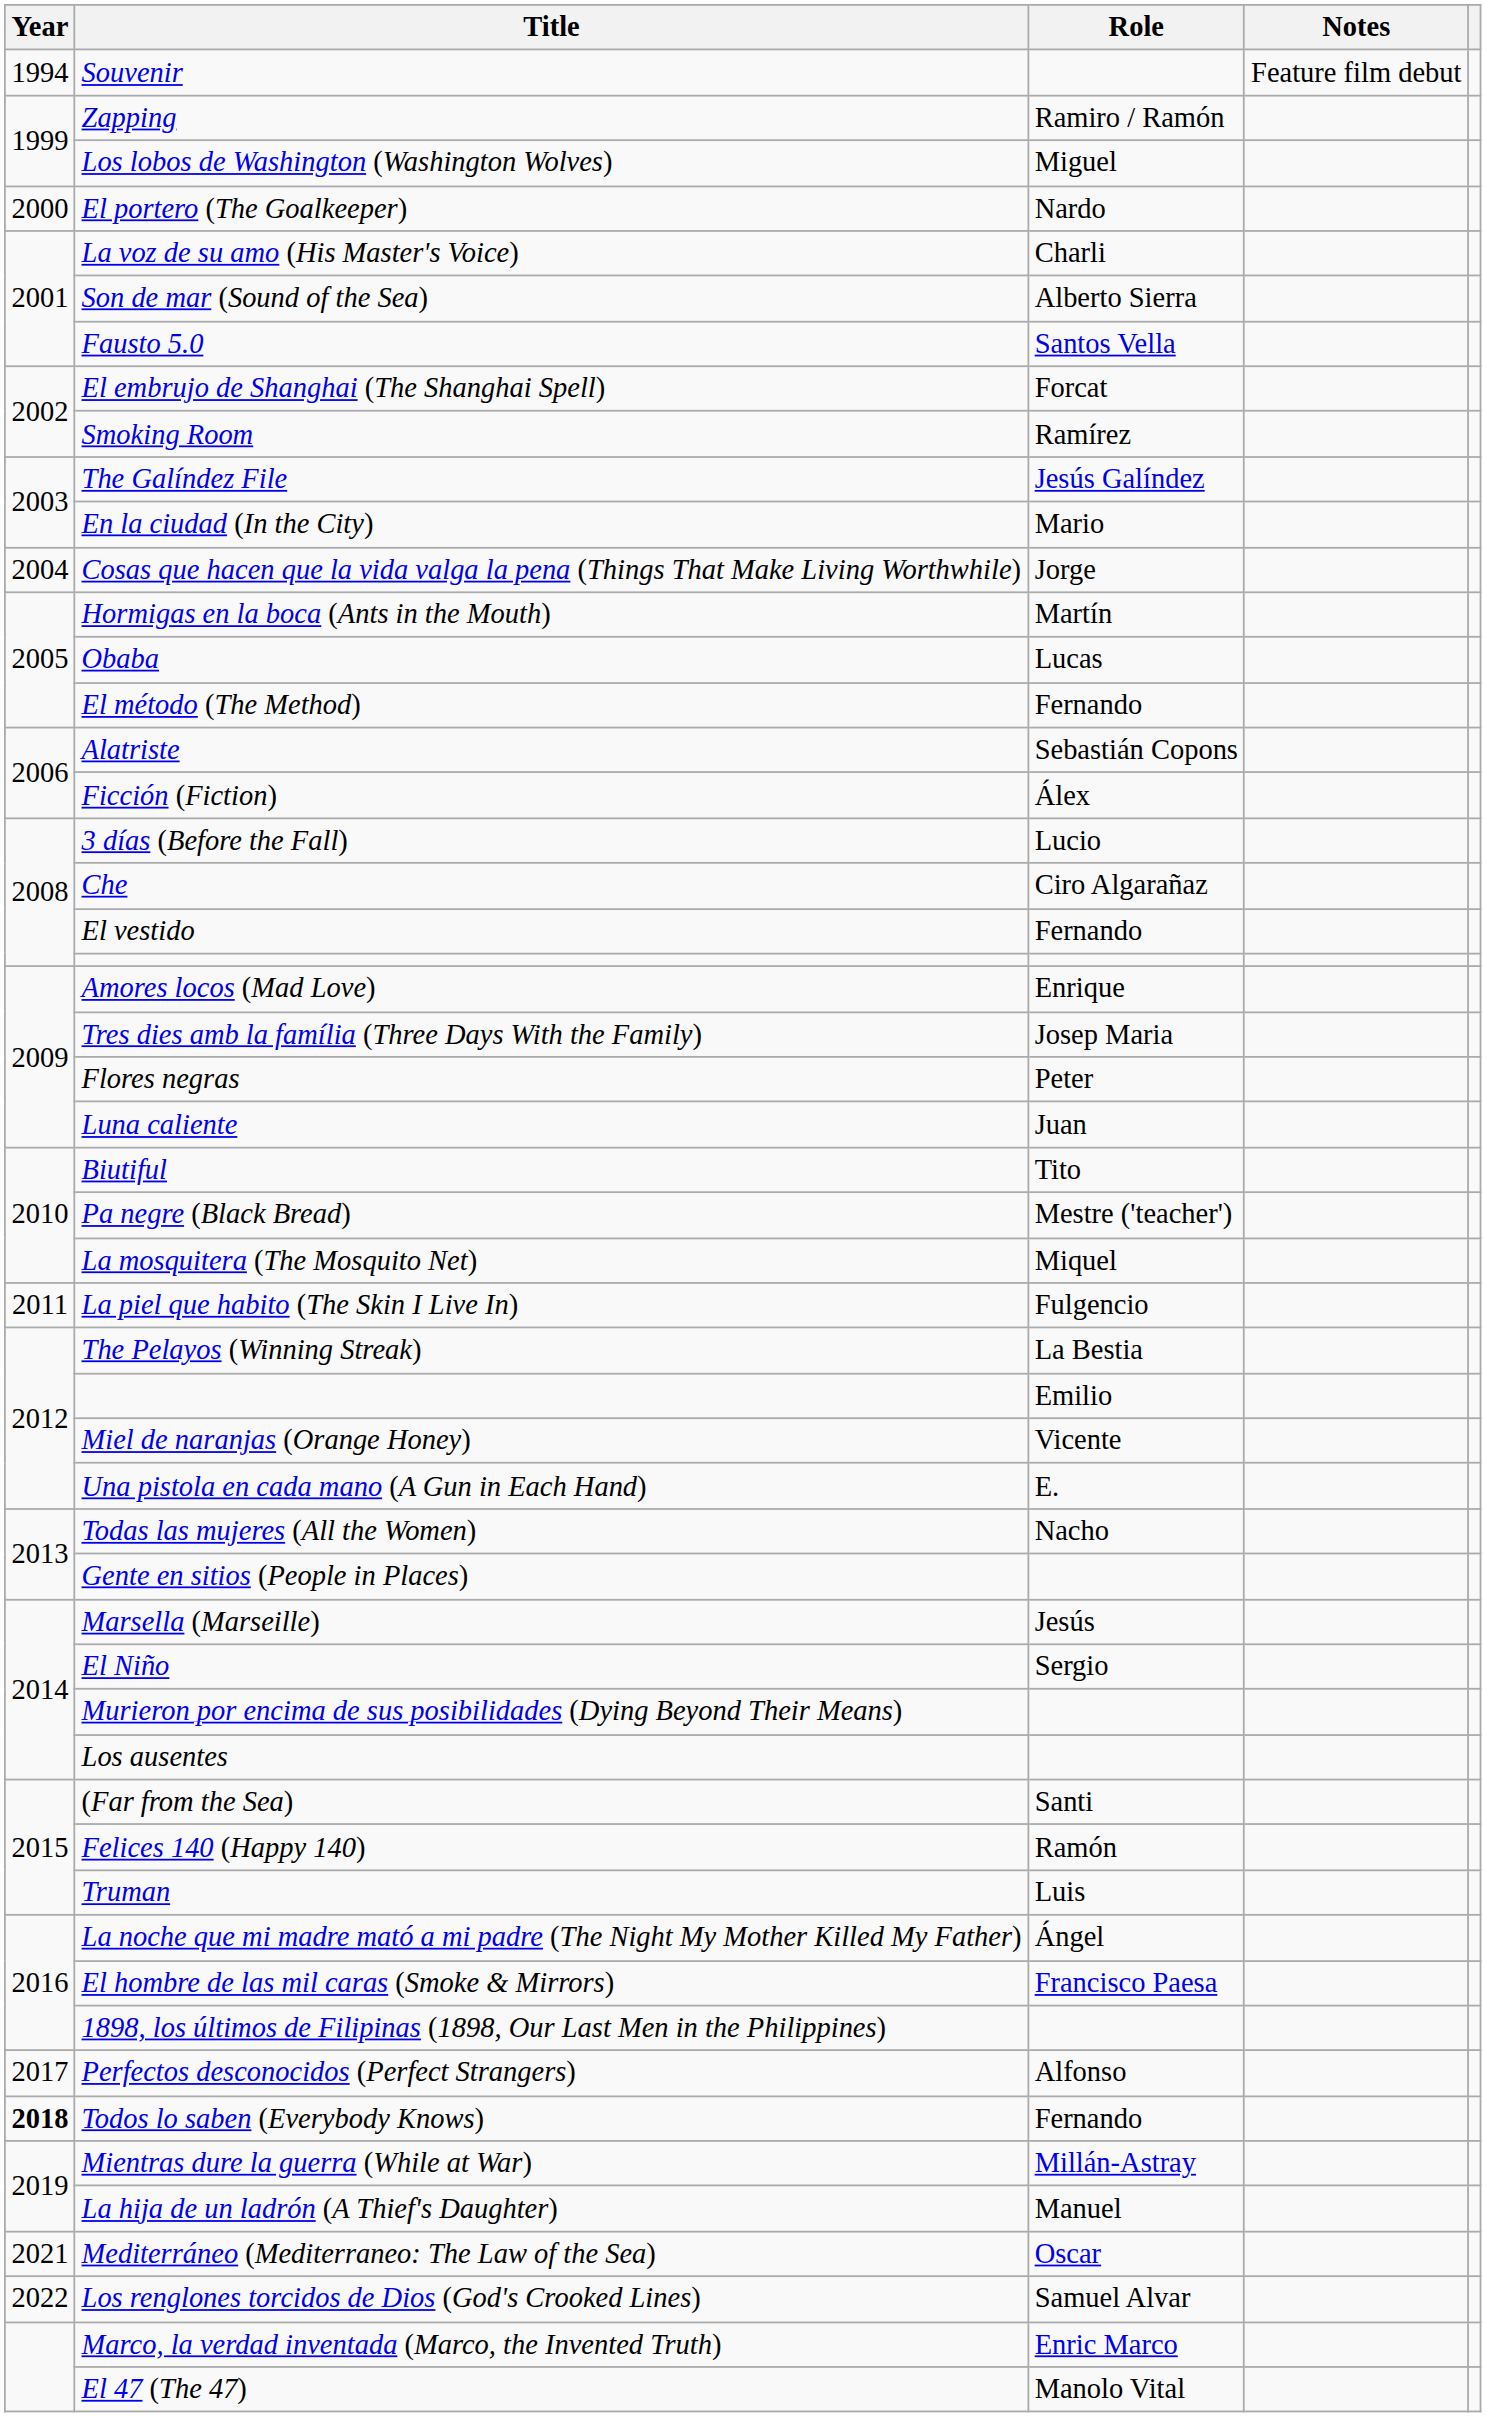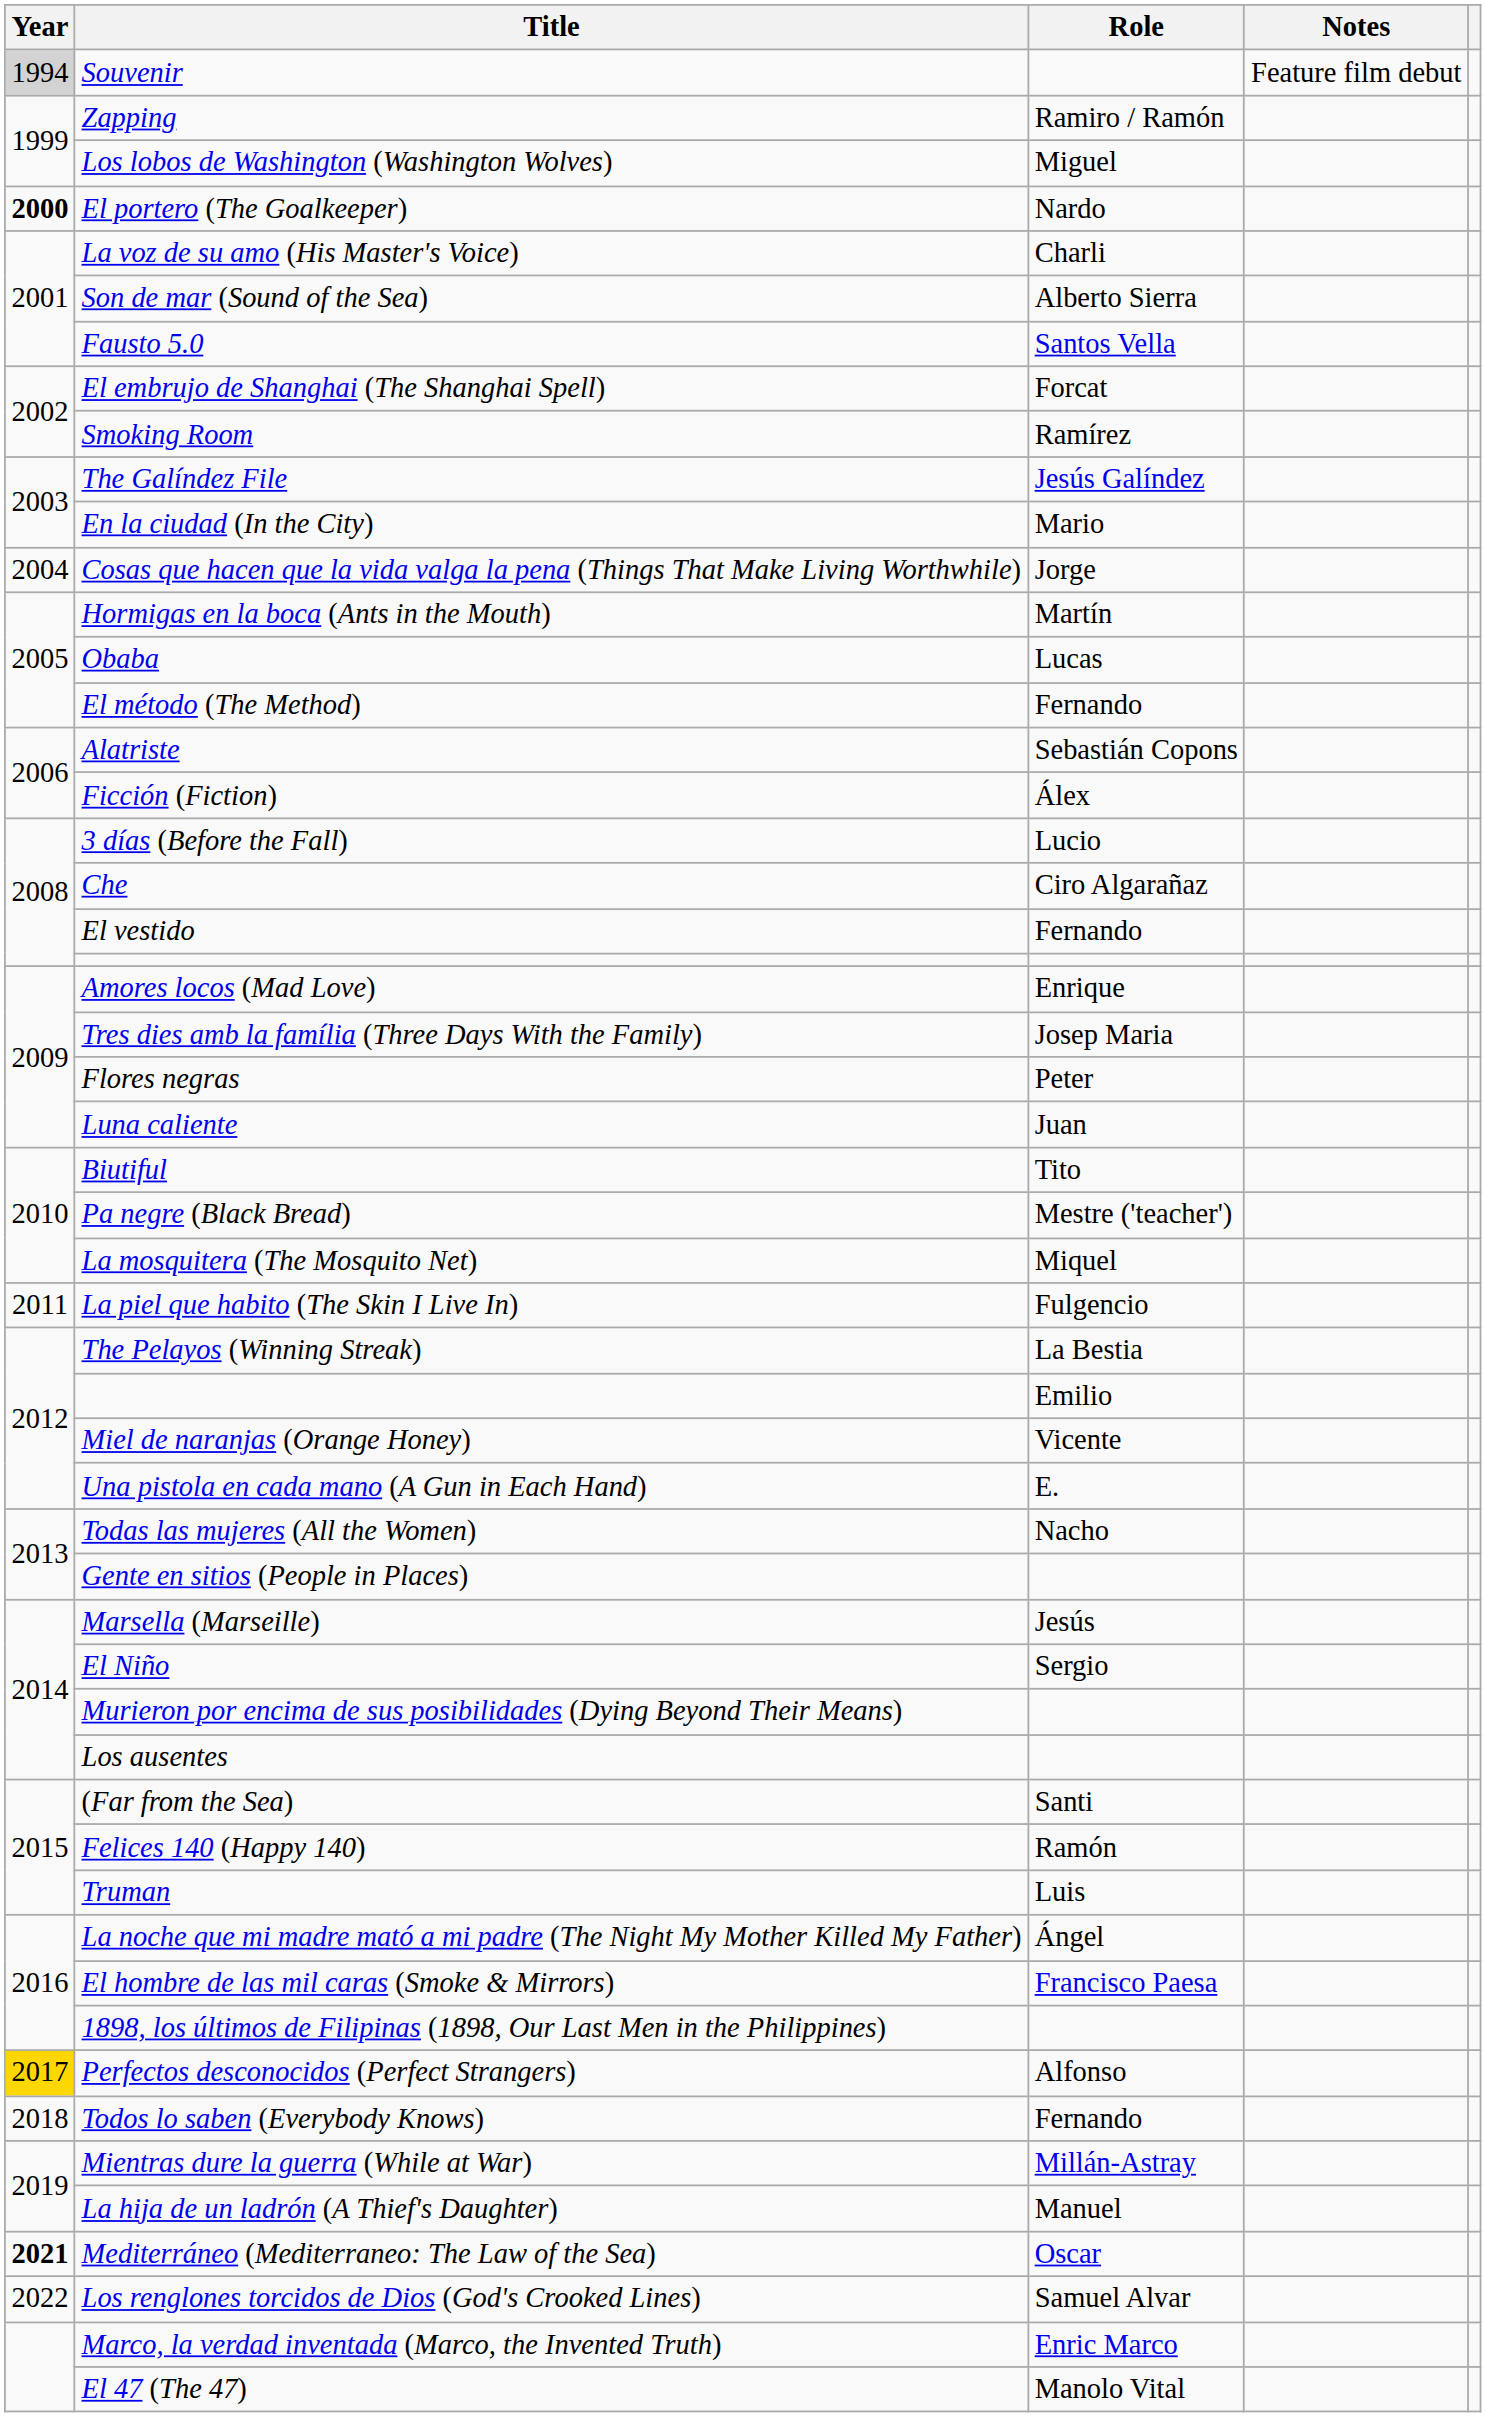(40, 72) no background -> (40, 72) lightgrey background
(40, 207) normal -> (40, 207) bold
(40, 2072) no background -> (40, 2072) gold background
(40, 2117) bold -> (40, 2117) normal
(40, 2253) normal -> (40, 2253) bold
